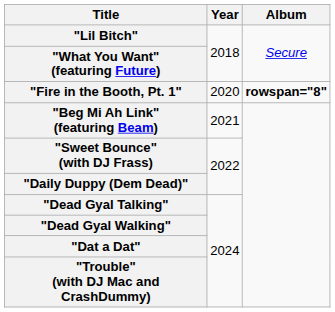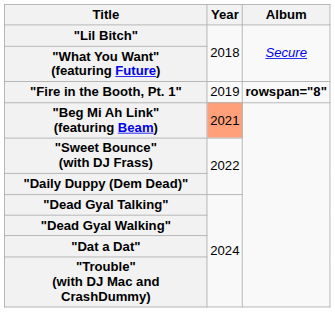(225, 92) 2020 -> (225, 92) 2019
(225, 120) no background -> (225, 120) lightsalmon background
